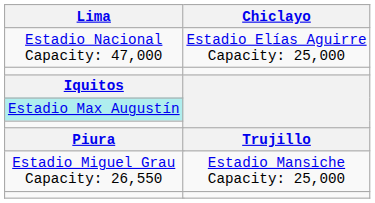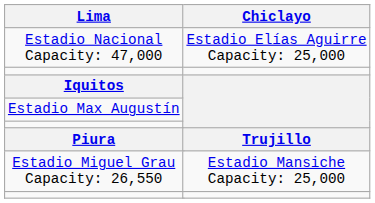(94, 109) paleturquoise background -> (94, 109) no background
